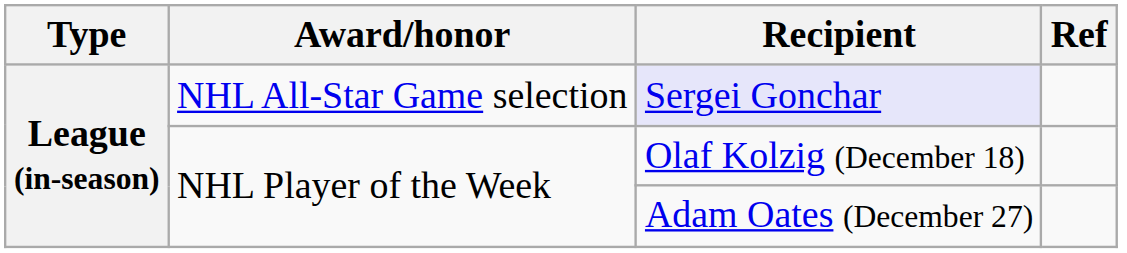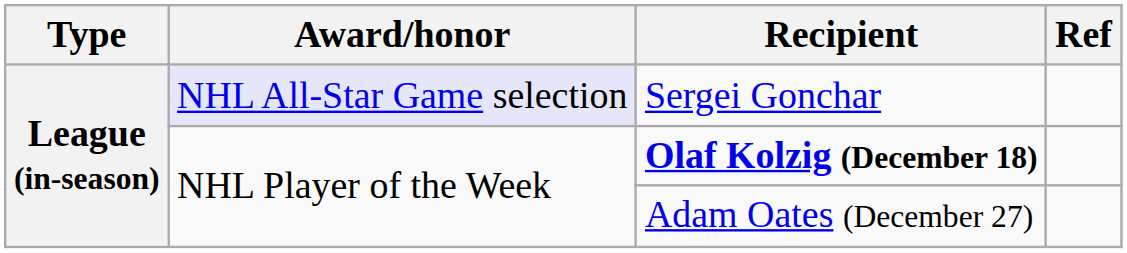(402, 94) no background -> (402, 94) lavender background
(763, 94) lavender background -> (763, 94) no background
(835, 154) normal -> (841, 154) bold
